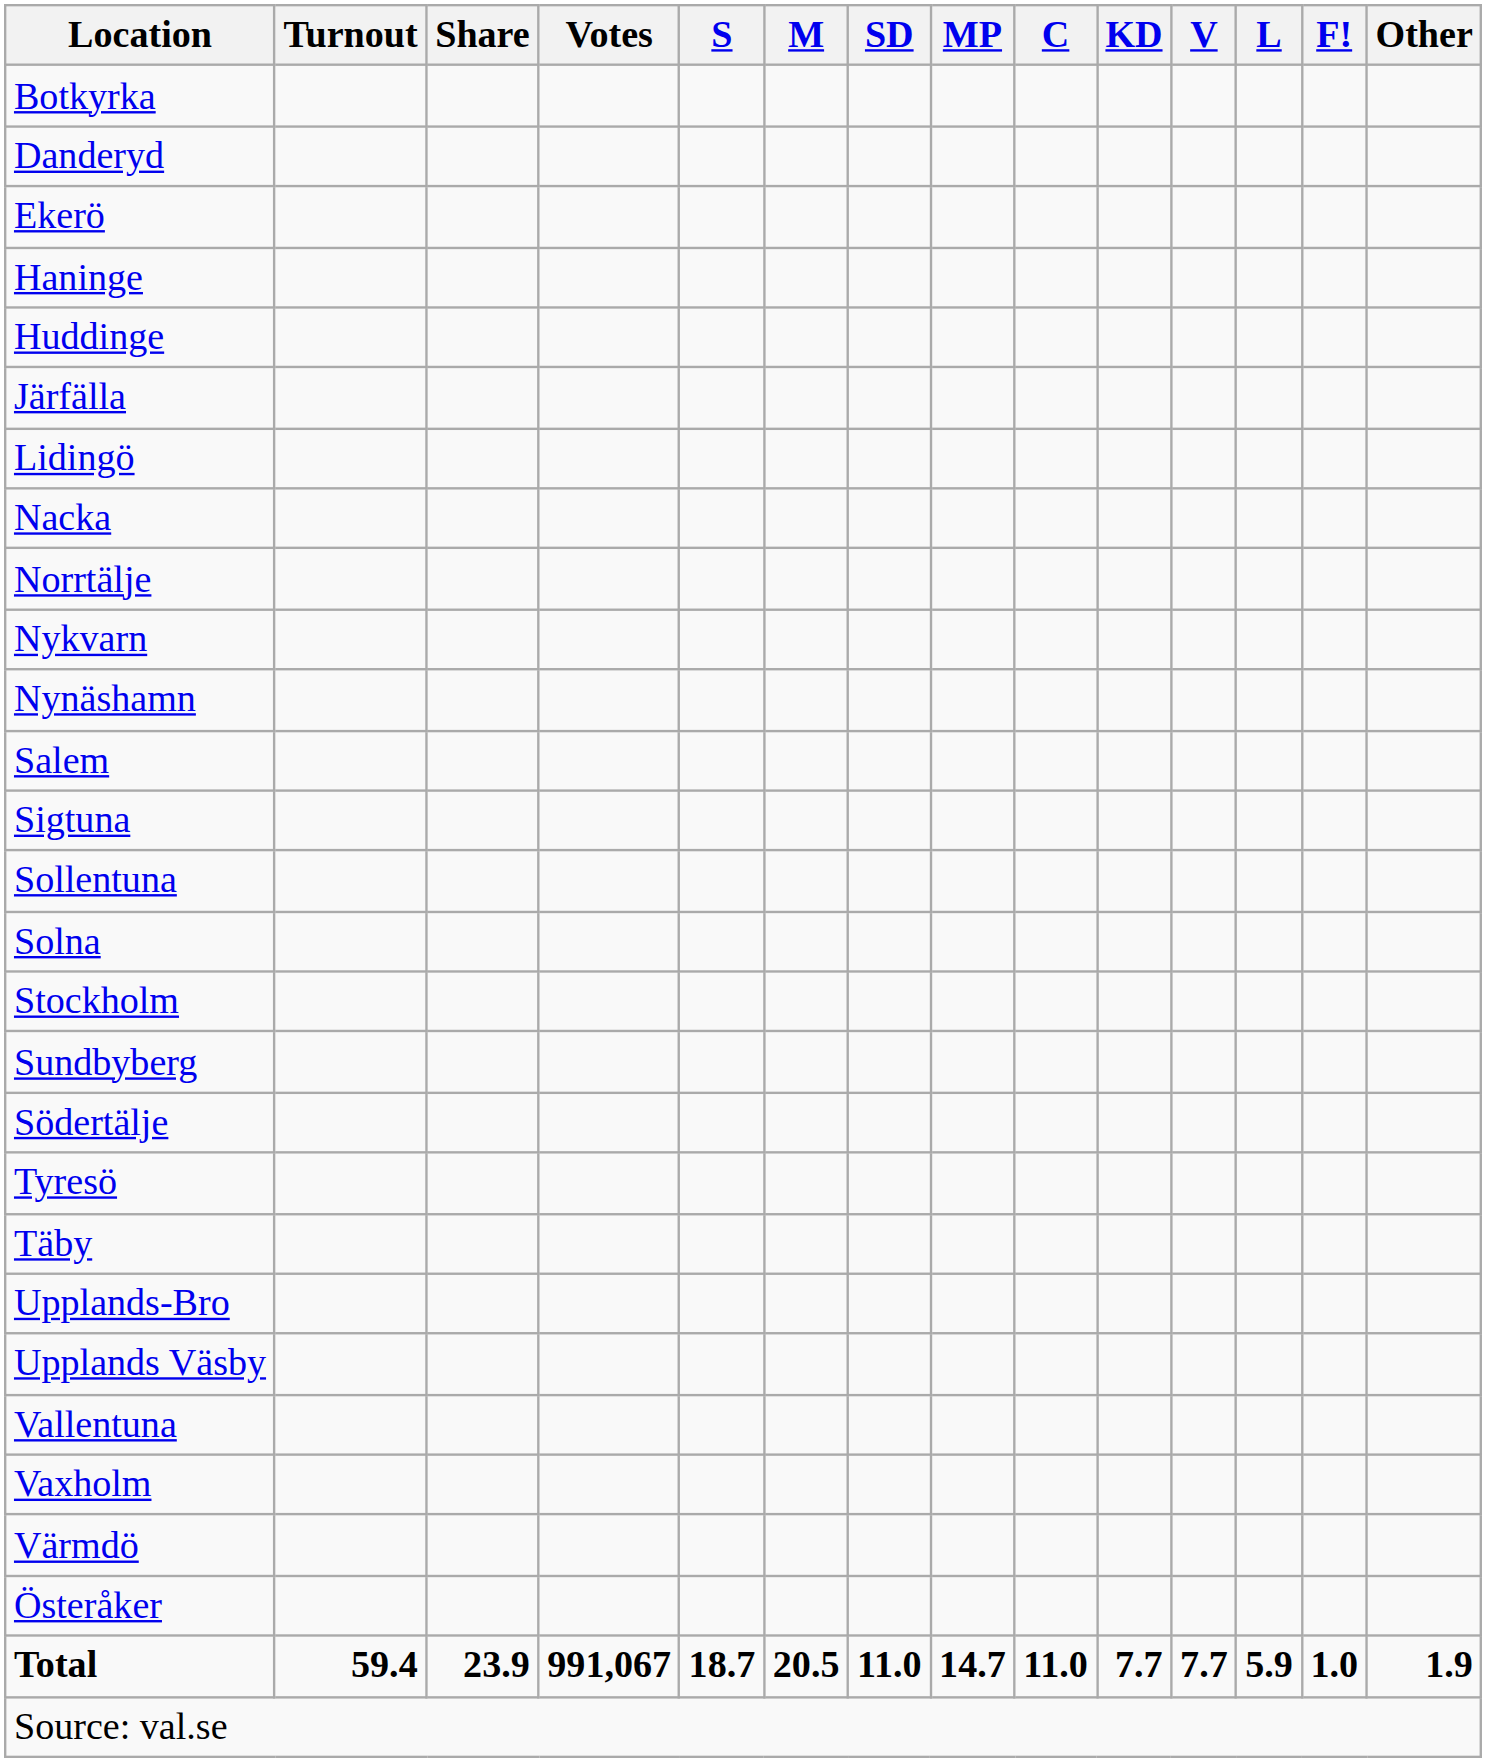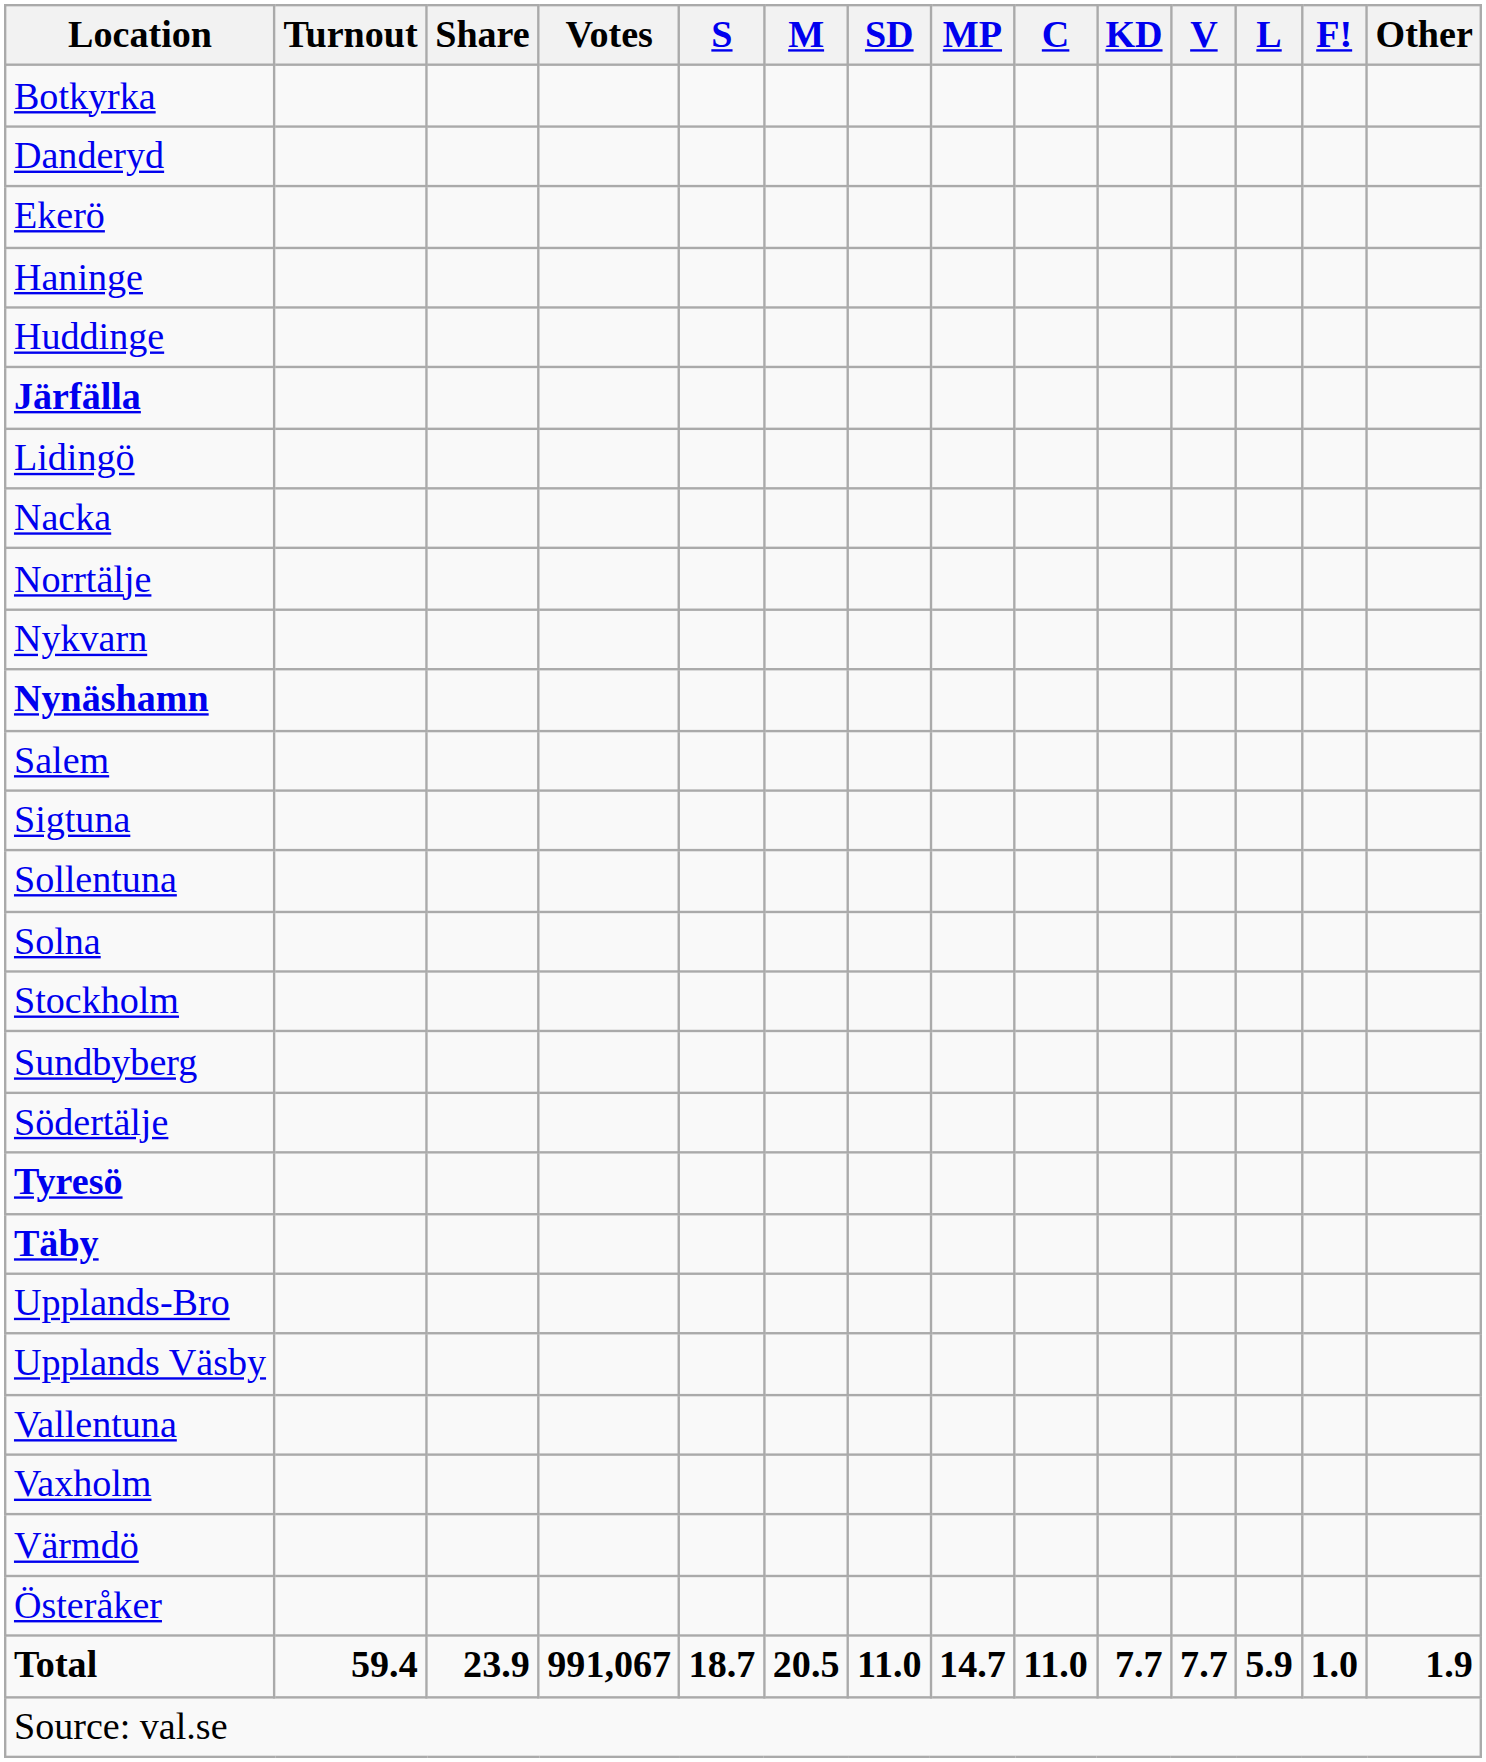(70, 397) normal -> (77, 397) bold
(105, 699) normal -> (111, 699) bold
(66, 1182) normal -> (68, 1182) bold
(53, 1242) normal -> (56, 1242) bold
